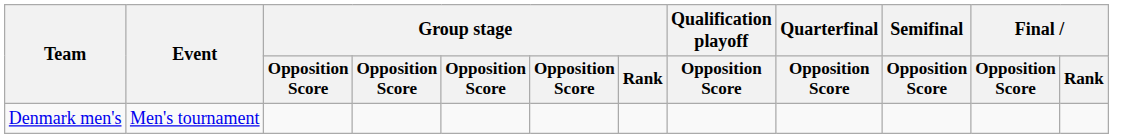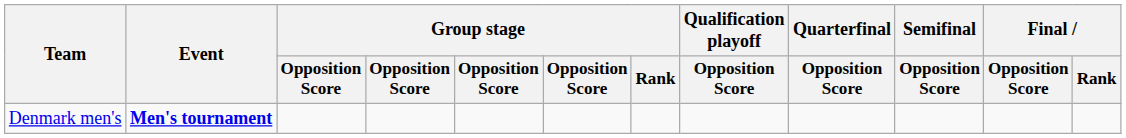(195, 118) normal -> (201, 118) bold
